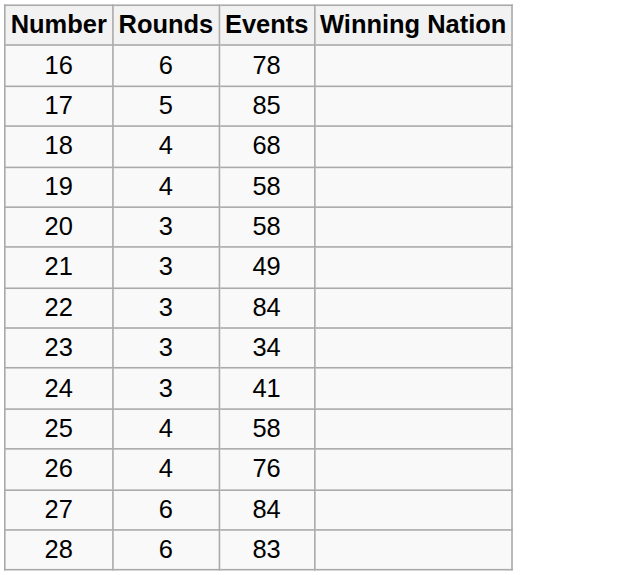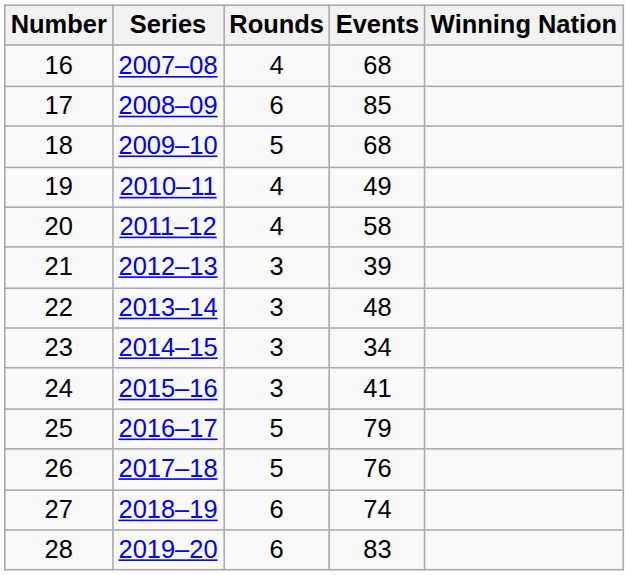+ column: (168, 25)
(166, 65) 6 -> (277, 65) 4
(267, 65) 78 -> (377, 65) 68
(166, 105) 5 -> (277, 105) 6
(166, 146) 4 -> (277, 146) 5
(267, 186) 58 -> (377, 186) 49
(166, 226) 3 -> (277, 226) 4
(267, 267) 49 -> (377, 267) 39
(267, 307) 84 -> (377, 307) 48
(166, 428) 4 -> (277, 428) 5
(267, 428) 58 -> (377, 428) 79
(166, 468) 4 -> (277, 468) 5
(267, 509) 84 -> (377, 509) 74
